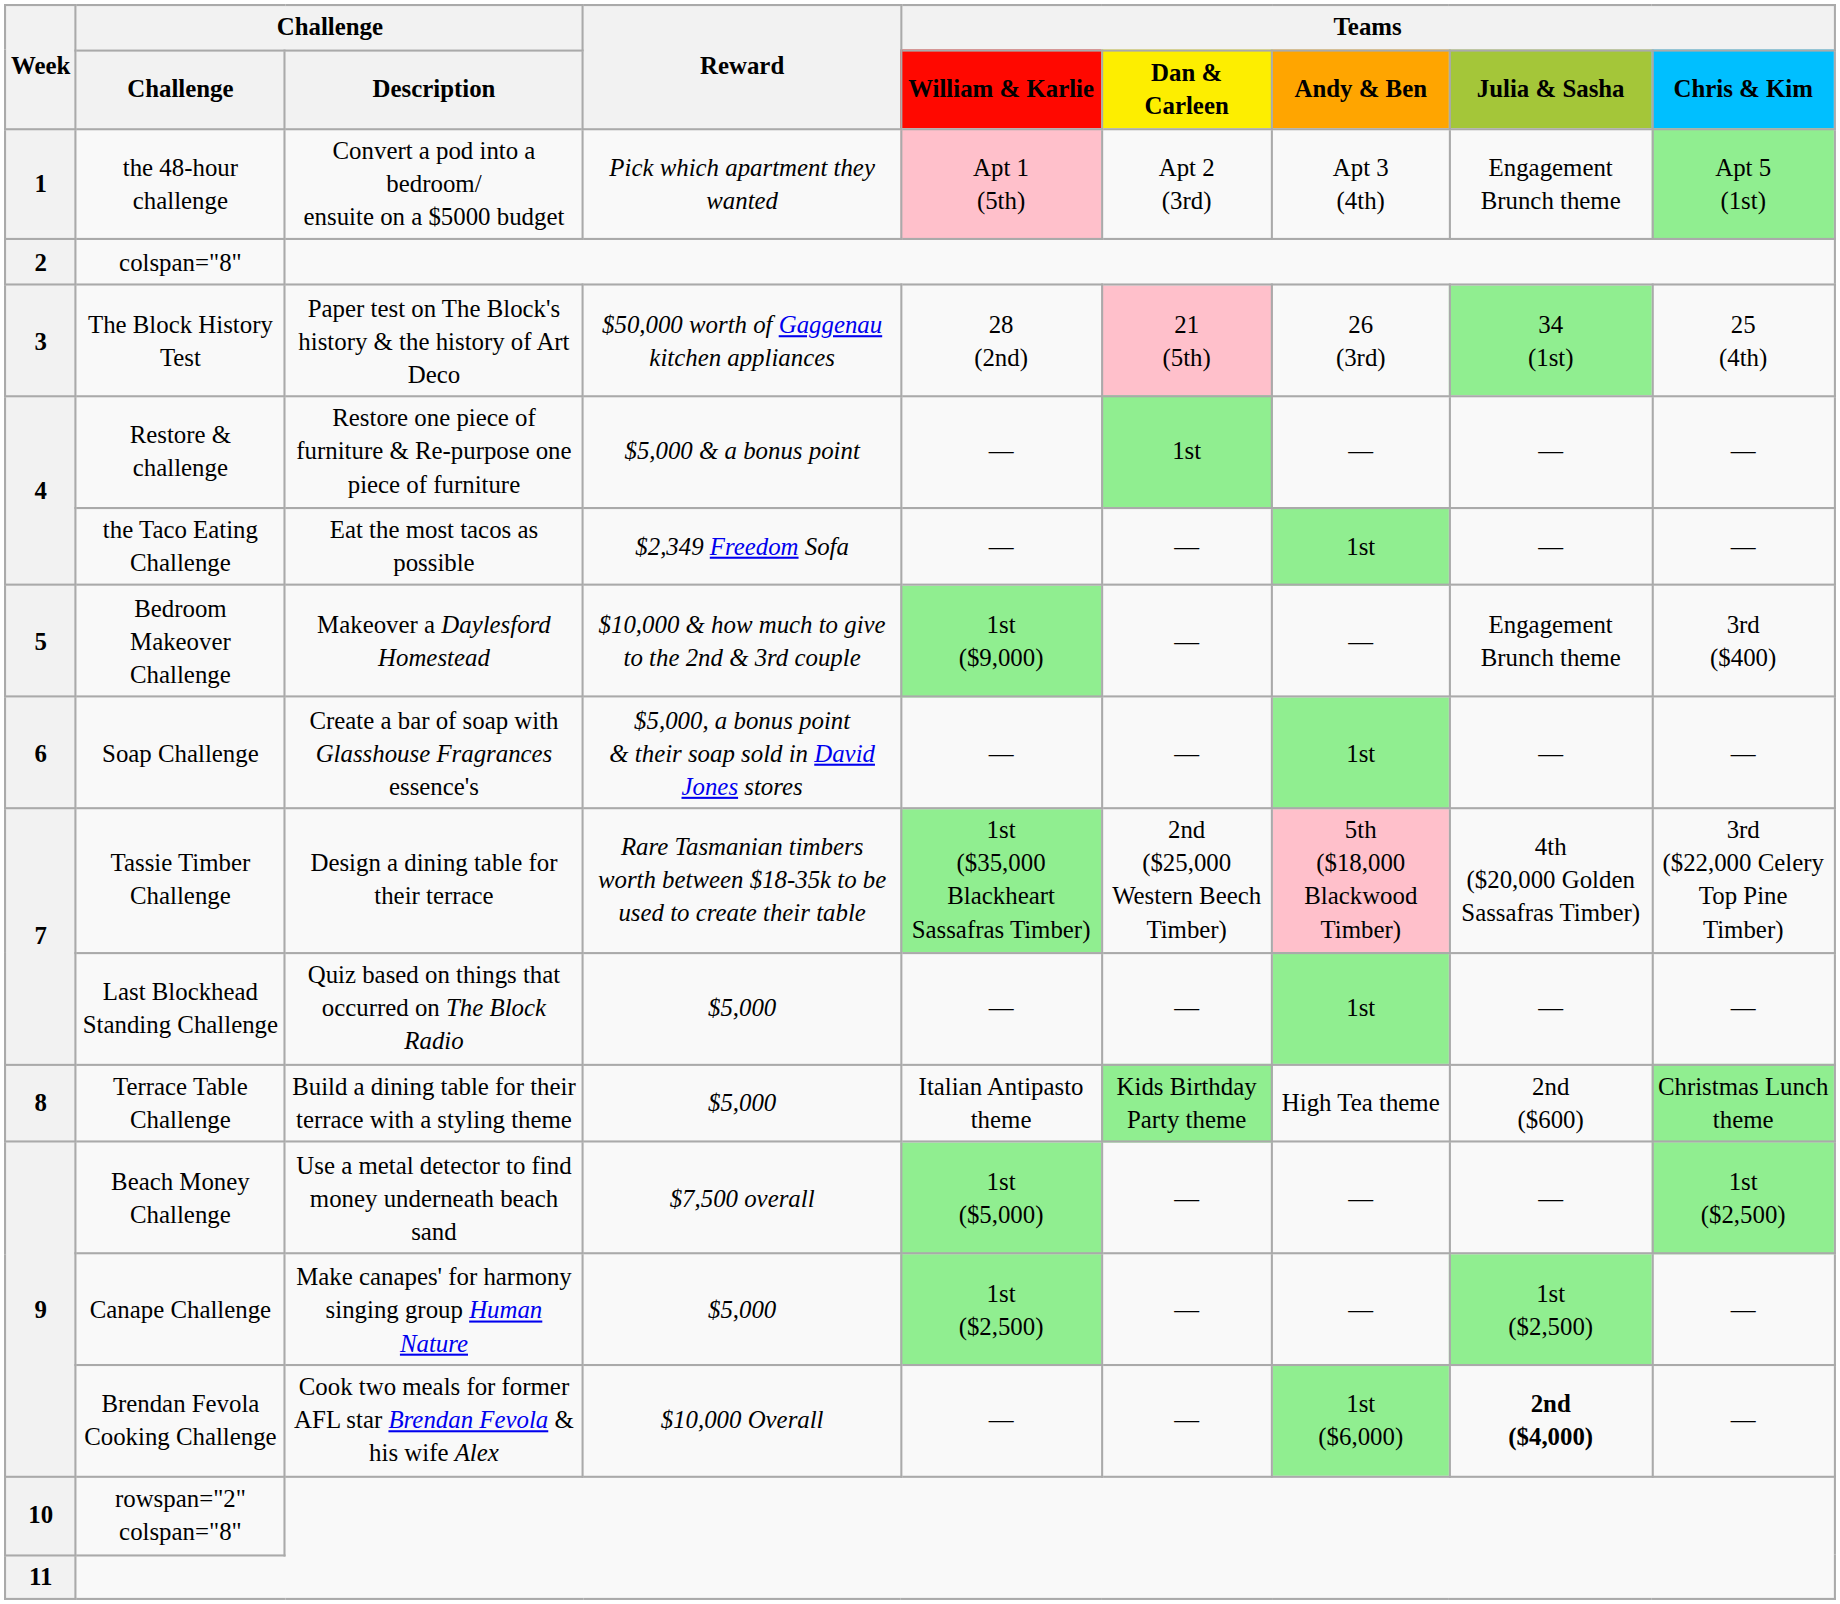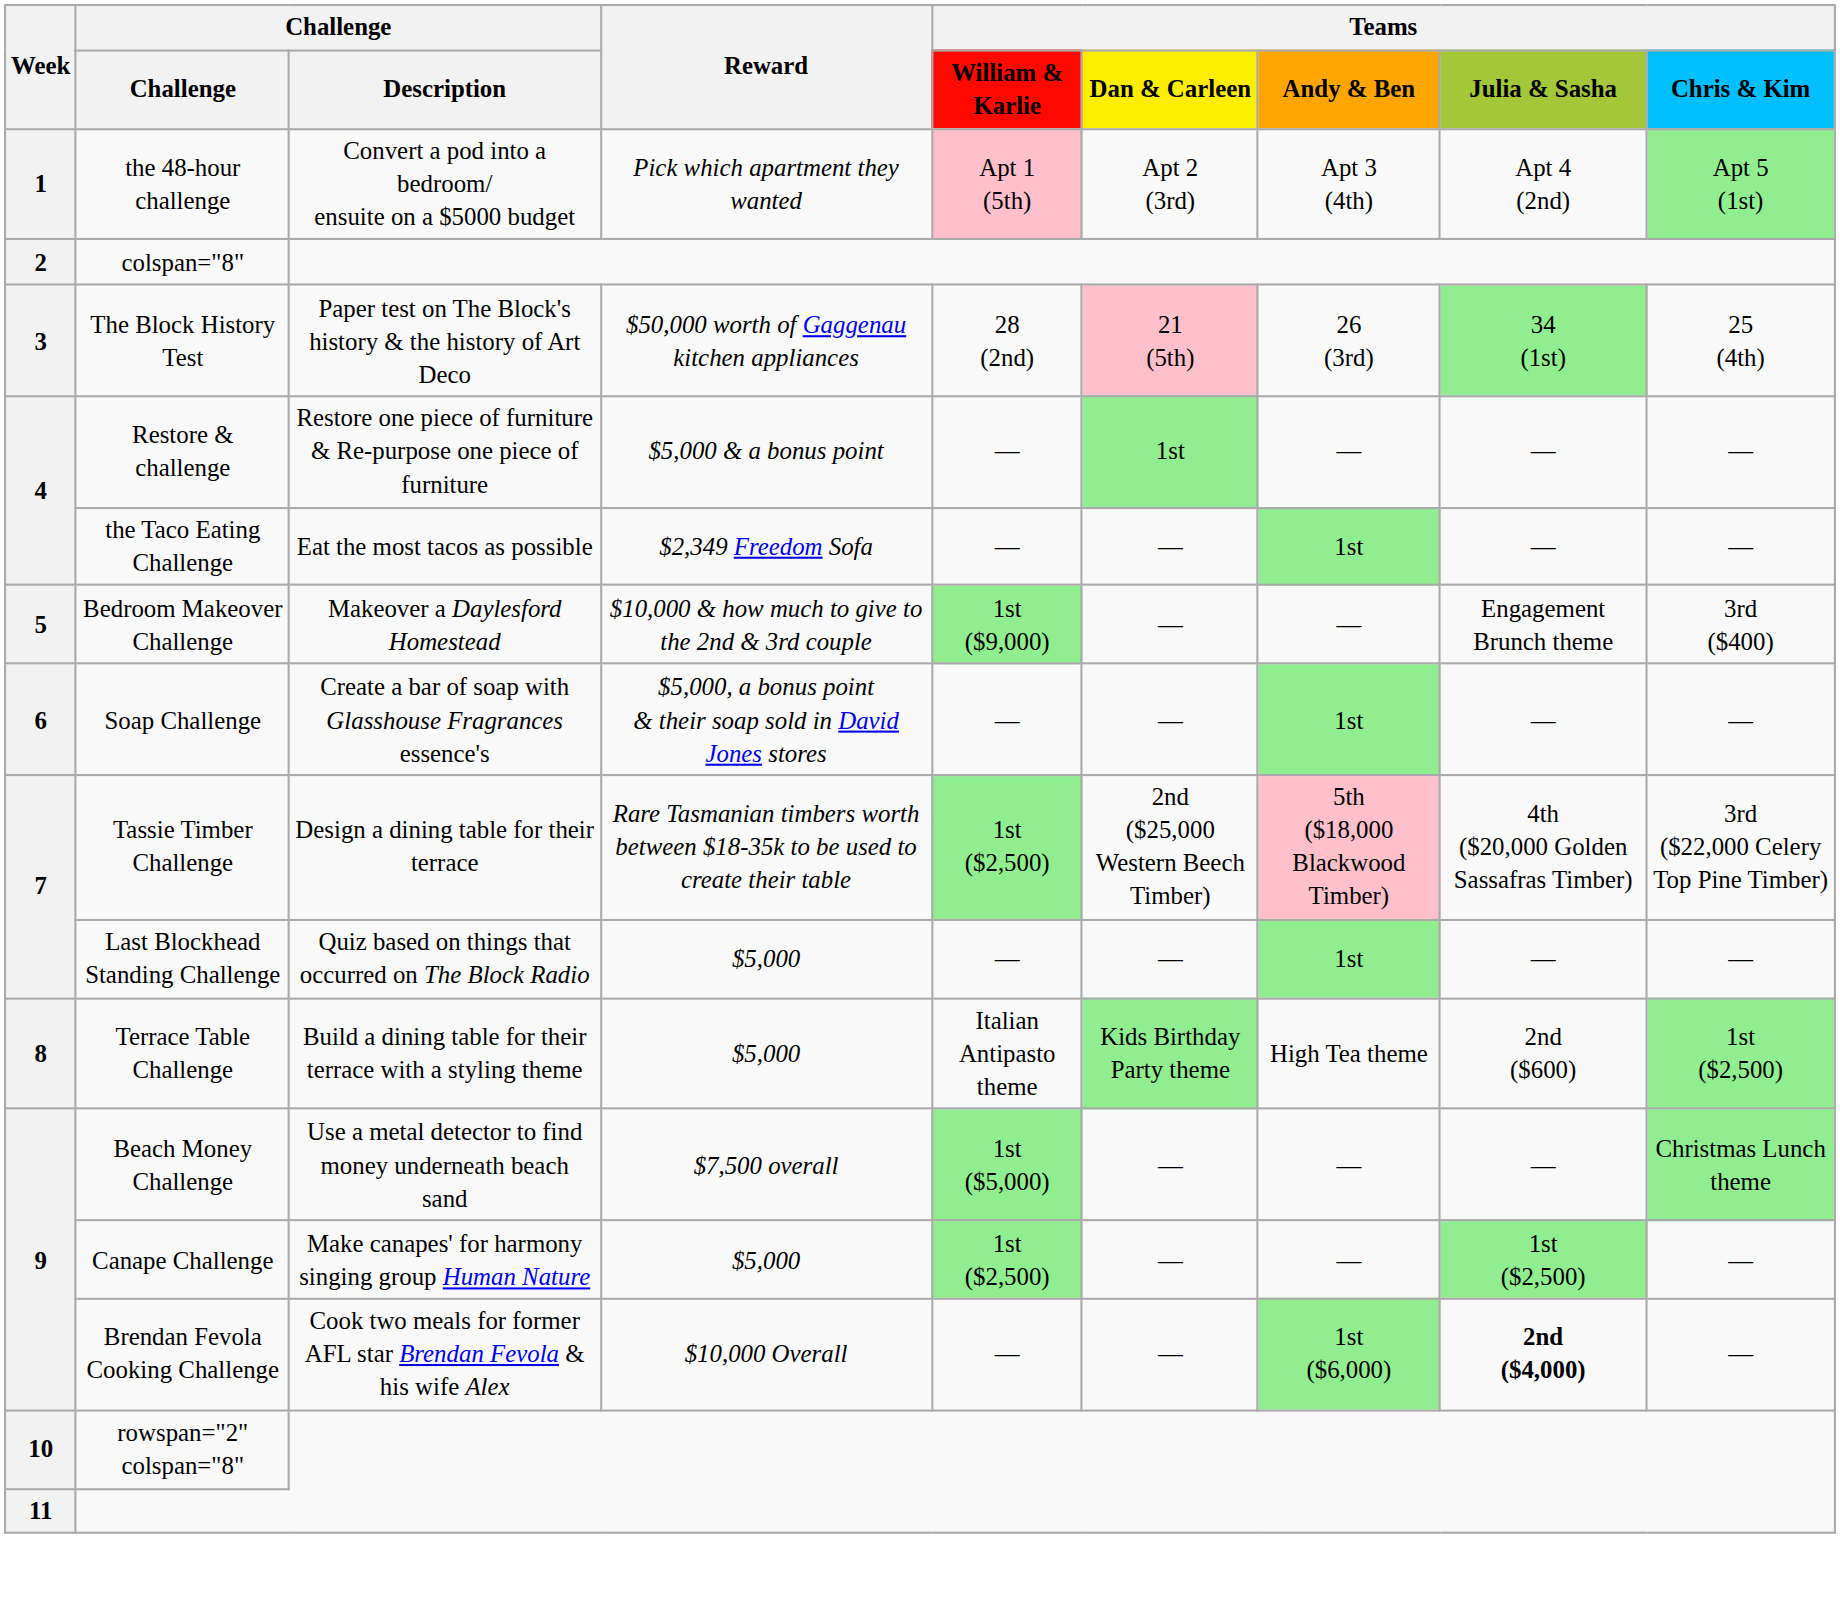(1551, 184) Engagement Brunch theme -> (1543, 184) Apt 4 (2nd)
(1001, 880) 1st ($35,000 Blackheart Sassafras Timber) -> (1007, 847) 1st ($2,500)
(1743, 1103) Christmas Lunch theme -> (1741, 1053) 1st ($2,500)
(1743, 1198) 1st ($2,500) -> (1741, 1165) Christmas Lunch theme
